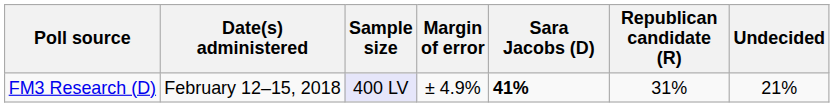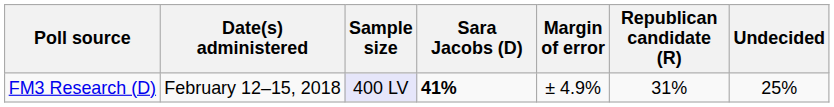columns swapped: (453, 38) <-> (549, 38)
(779, 87) 21% -> (779, 87) 25%
